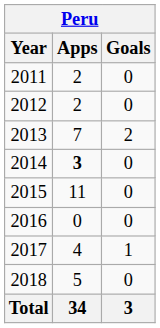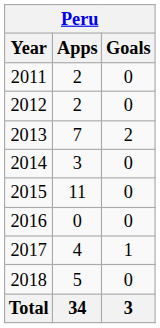(77, 163) bold -> (77, 163) normal
